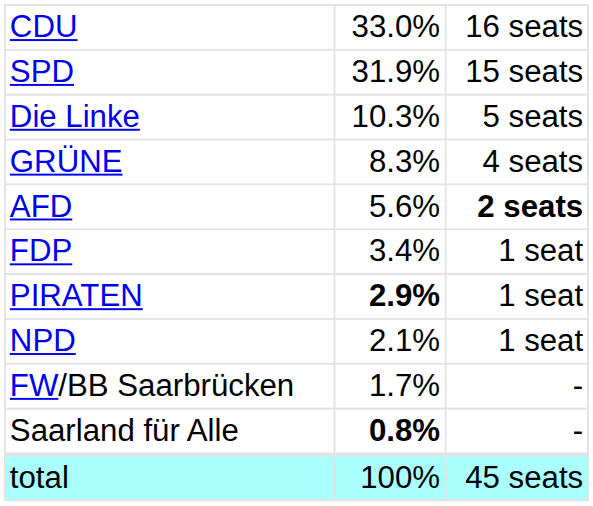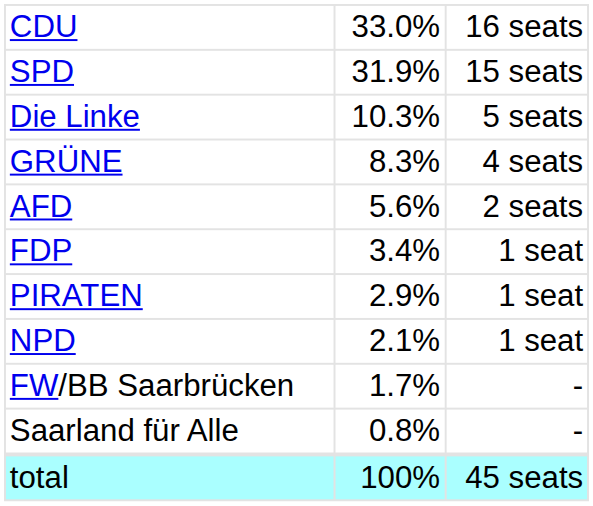(530, 206) bold -> (533, 206) normal
(404, 296) bold -> (404, 296) normal
(404, 430) bold -> (404, 430) normal
